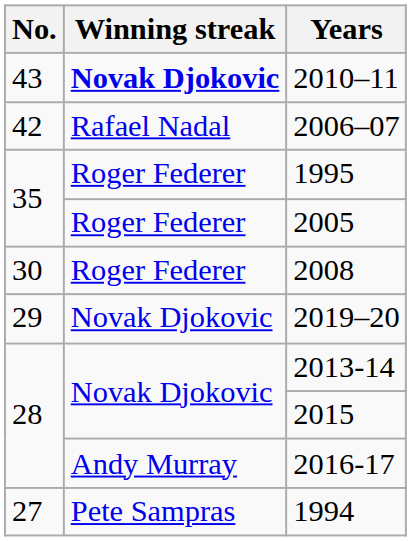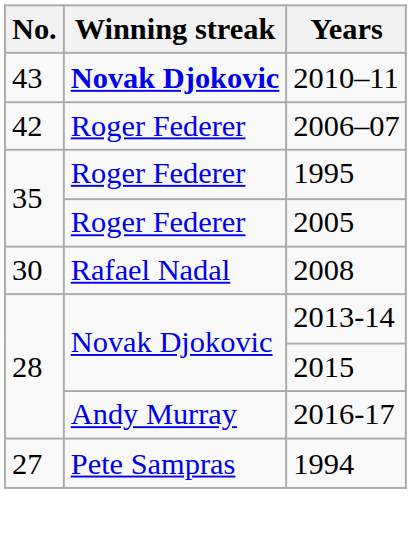(150, 125) Rafael Nadal -> (158, 125) Roger Federer
(158, 270) Roger Federer -> (150, 270) Rafael Nadal
- row: (347, 318)
